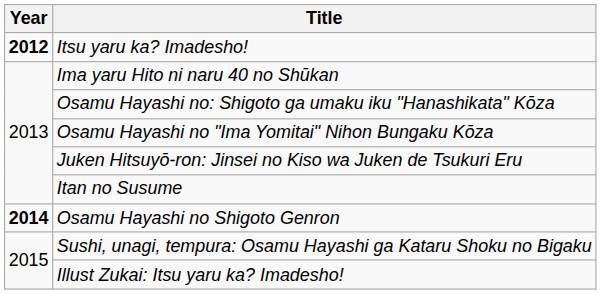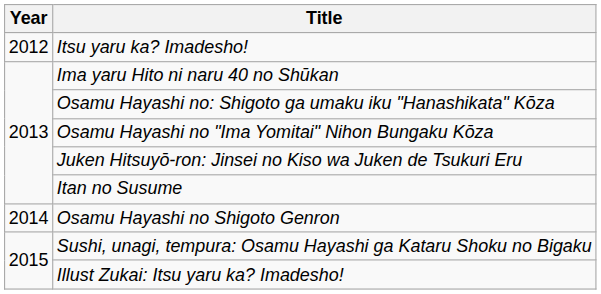(29, 47) bold -> (29, 47) normal
(29, 217) bold -> (29, 217) normal
